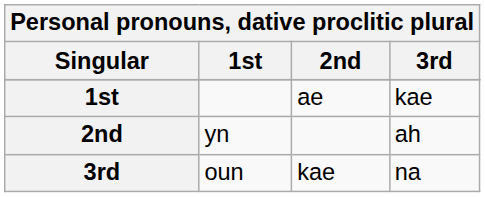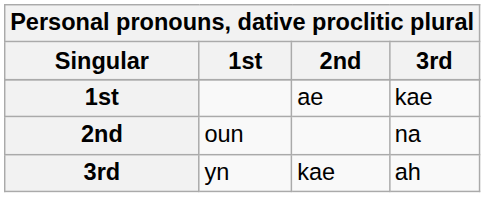(217, 135) yn -> (224, 135) oun
(408, 135) ah -> (408, 135) na
(224, 172) oun -> (217, 172) yn
(408, 172) na -> (408, 172) ah
